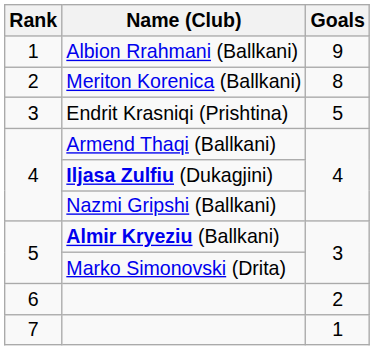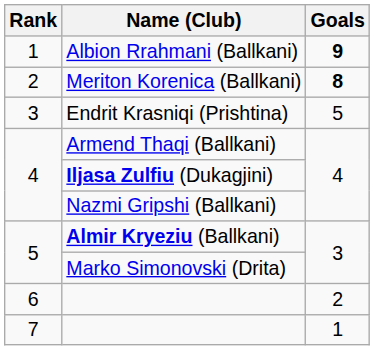(338, 51) normal -> (338, 51) bold
(338, 82) normal -> (338, 82) bold
